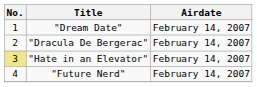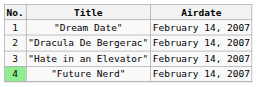(15, 58) khaki background -> (15, 58) no background
(15, 74) no background -> (15, 74) lightgreen background
